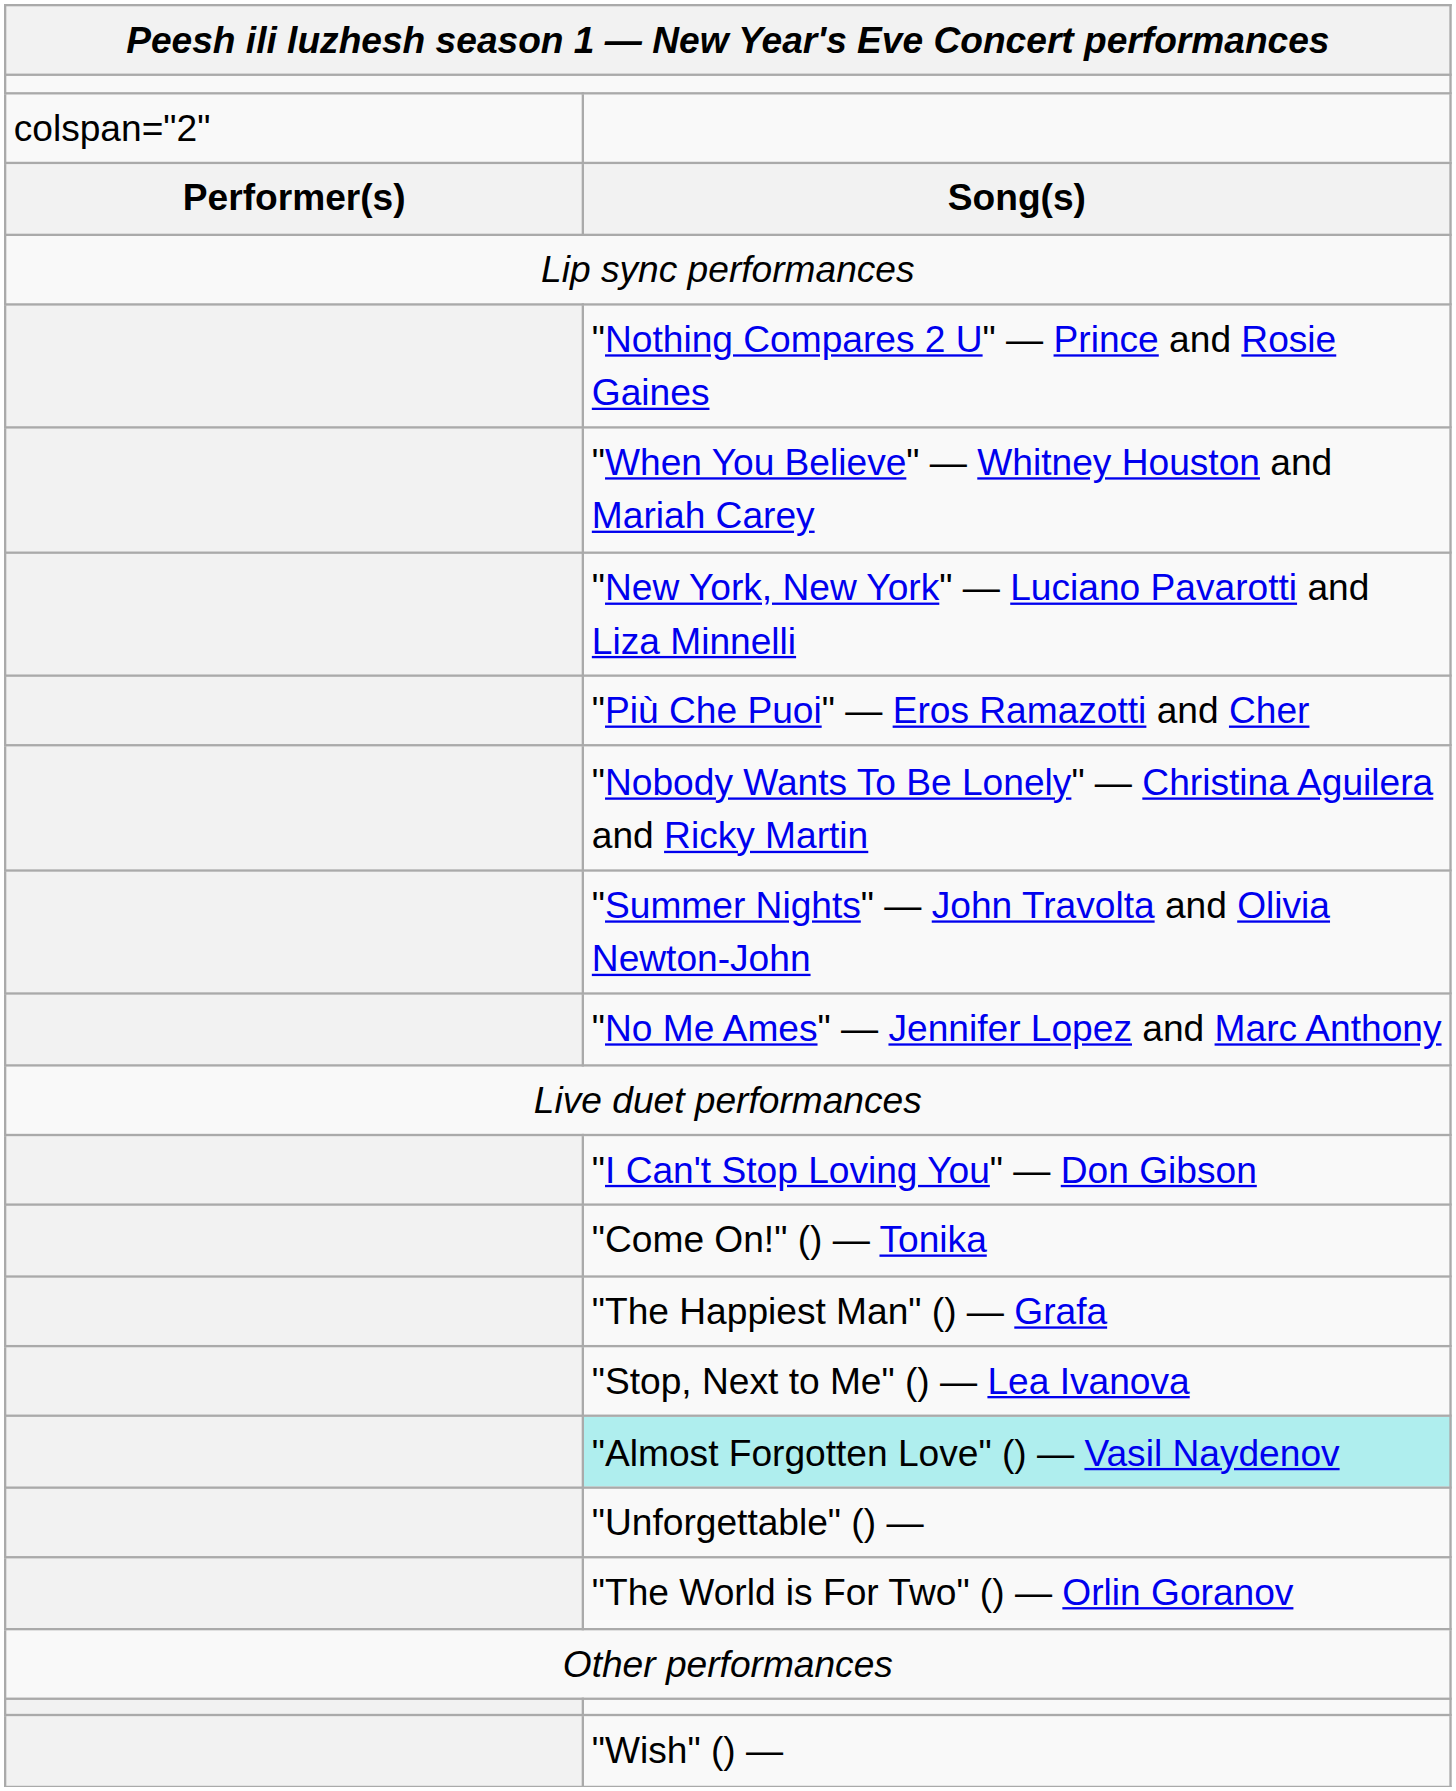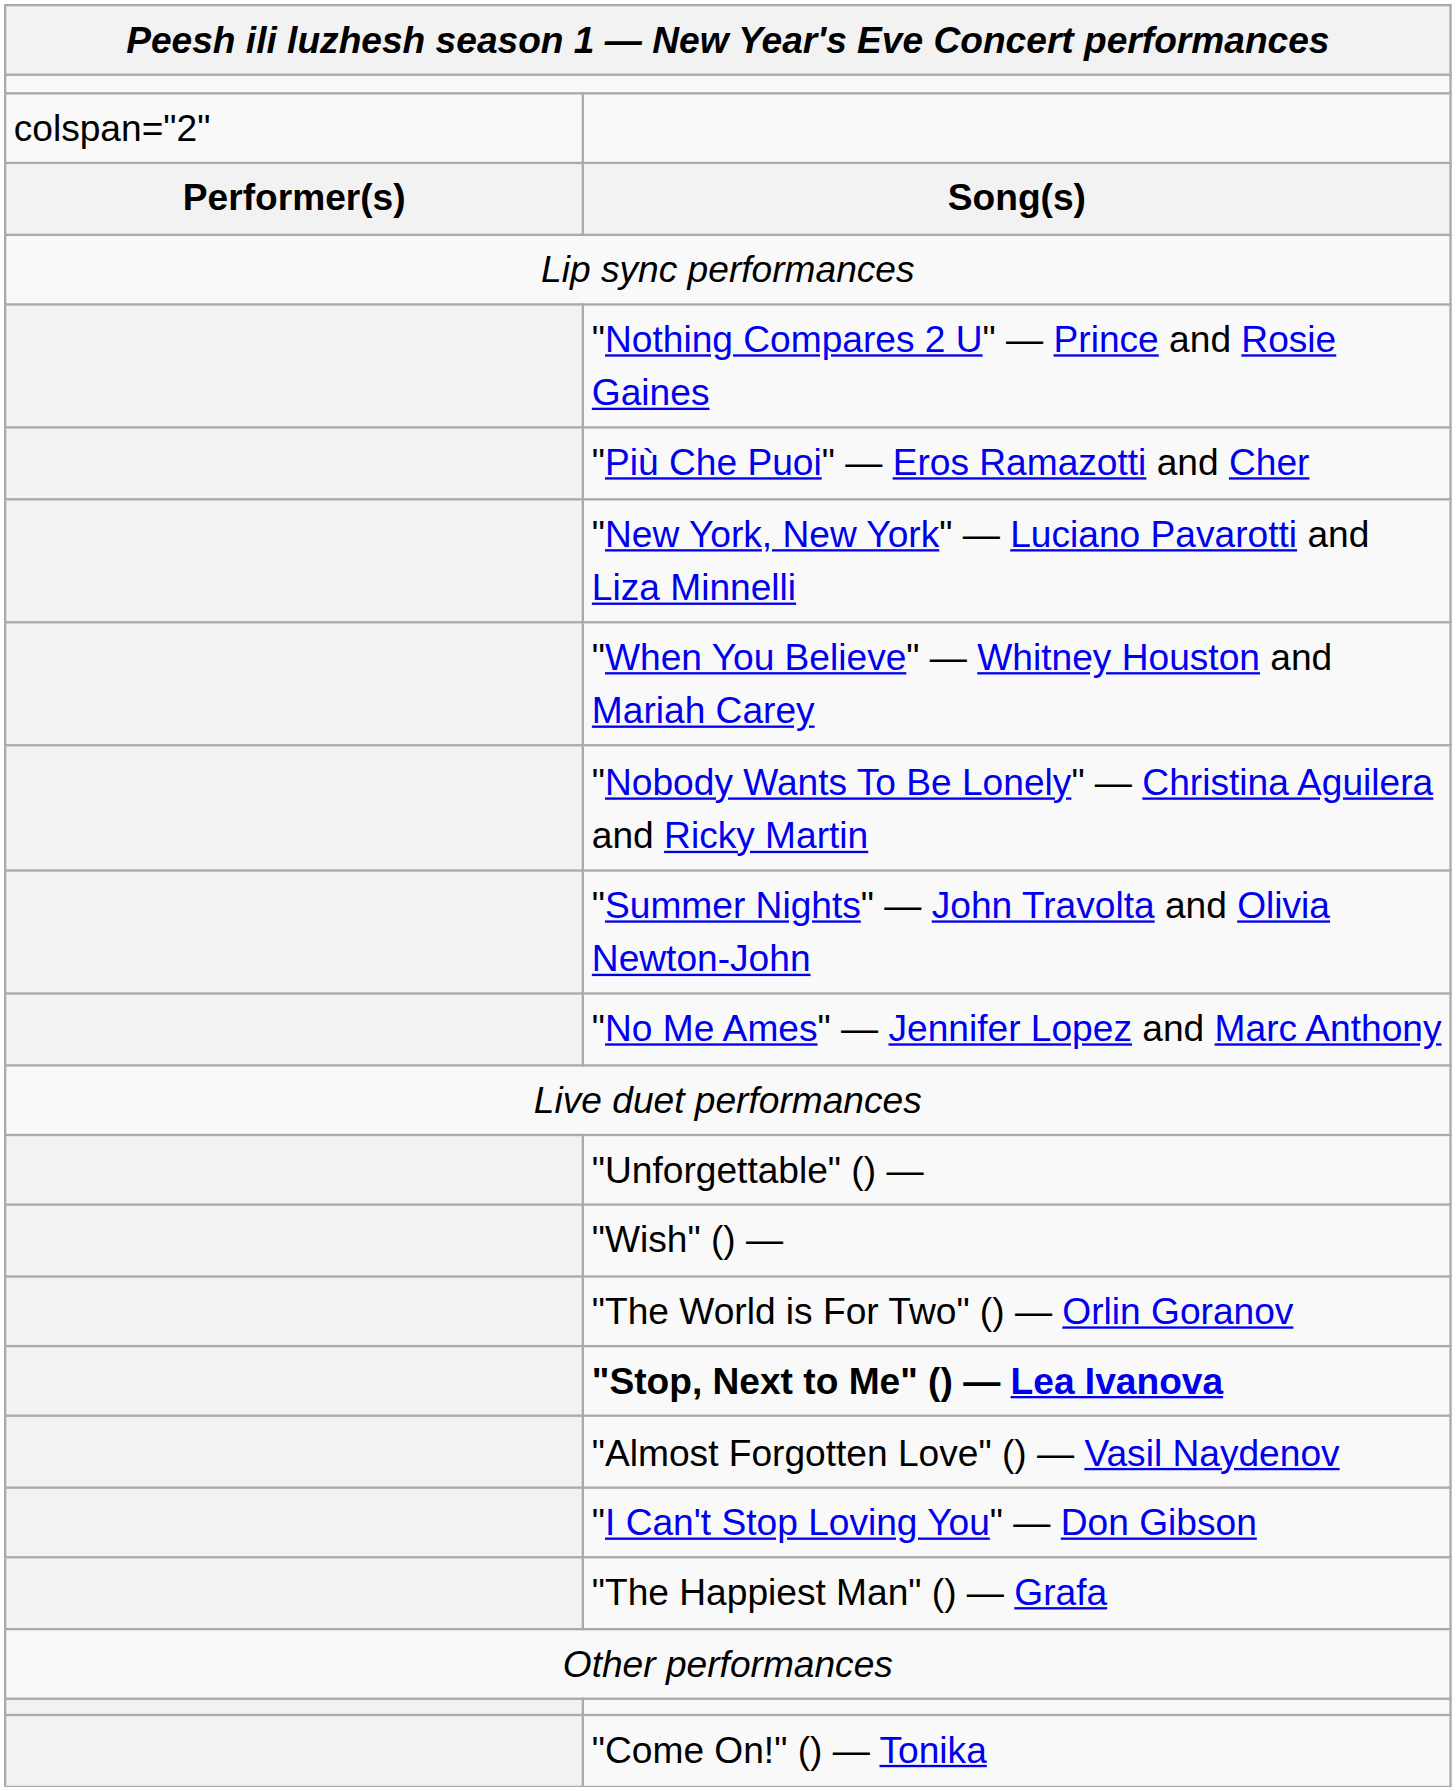(962, 490) "When You Believe" — Whitney Houston and Mariah Carey -> (951, 463) "Più Che Puoi" — Eros Ramazotti and Cher
(951, 711) "Più Che Puoi" — Eros Ramazotti and Cher -> (962, 684) "When You Believe" — Whitney Houston and Mariah Carey
(924, 1170) "I Can't Stop Loving You" — Don Gibson -> (758, 1170) "Unforgettable" () —
(789, 1240) "Come On!" () — Tonika -> (687, 1240) "Wish" () —
(849, 1311) "The Happiest Man" () — Grafa -> (943, 1311) "The World is For Two" () — Orlin Goranov
(891, 1381) normal -> (907, 1381) bold
(966, 1452) paleturquoise background -> (966, 1452) no background
(758, 1522) "Unforgettable" () — -> (924, 1522) "I Can't Stop Loving You" — Don Gibson
(943, 1593) "The World is For Two" () — Orlin Goranov -> (849, 1593) "The Happiest Man" () — Grafa
(687, 1751) "Wish" () — -> (789, 1751) "Come On!" () — Tonika
